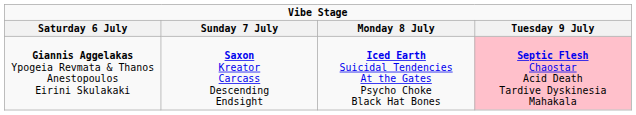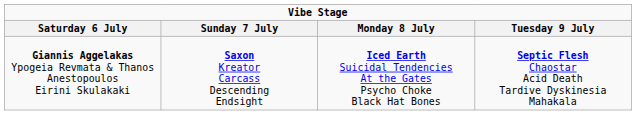(553, 79) pink background -> (553, 79) no background
